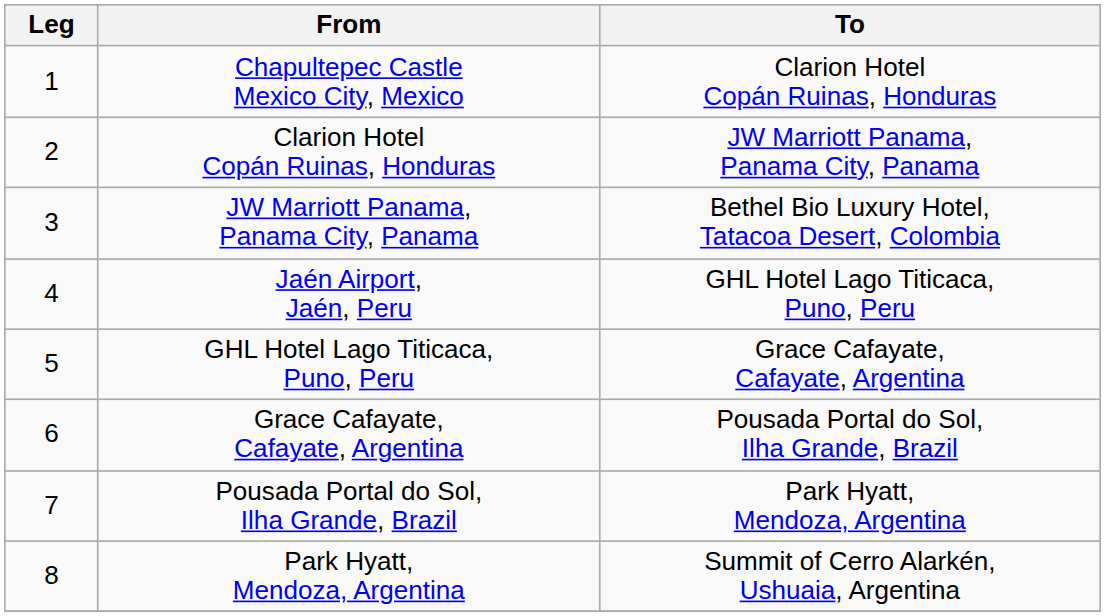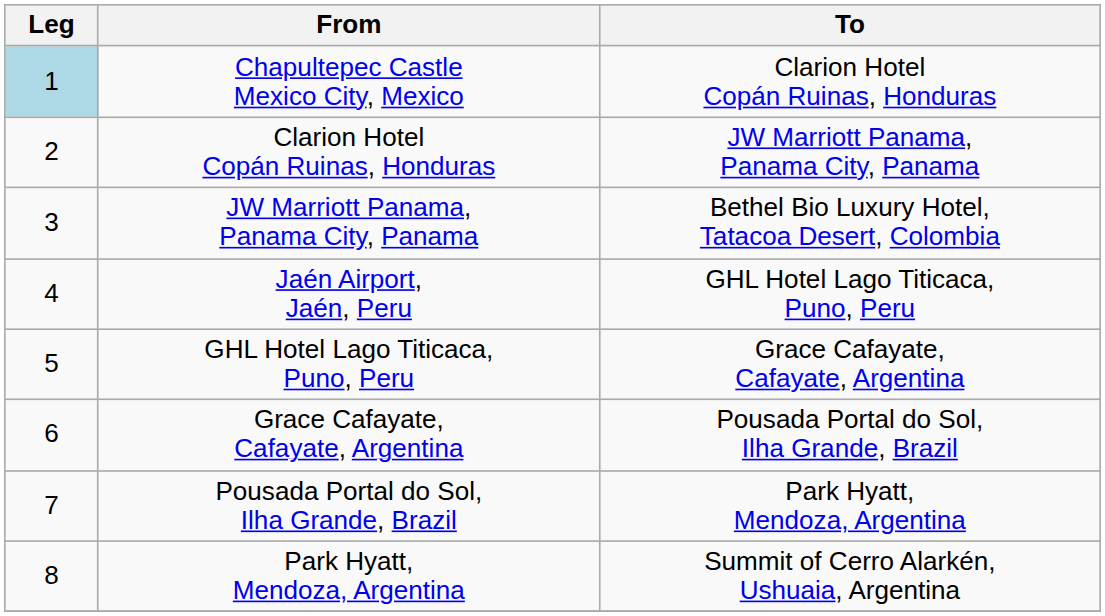(52, 81) no background -> (52, 81) lightblue background
